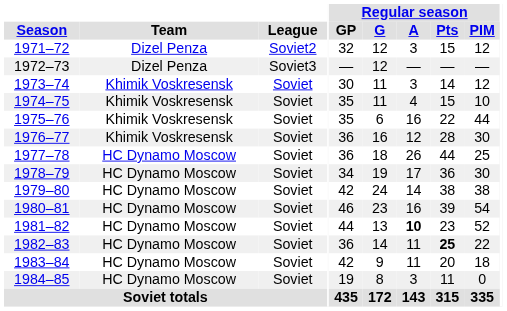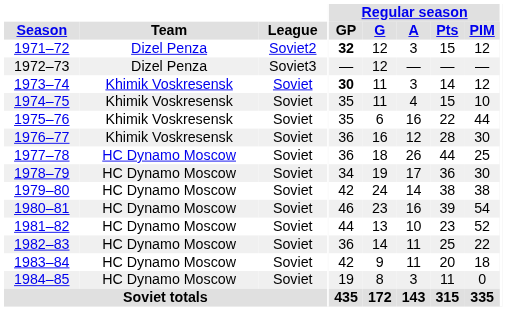(346, 48) normal -> (346, 48) bold
(346, 84) normal -> (346, 84) bold
(414, 226) bold -> (414, 226) normal
(447, 244) bold -> (447, 244) normal
